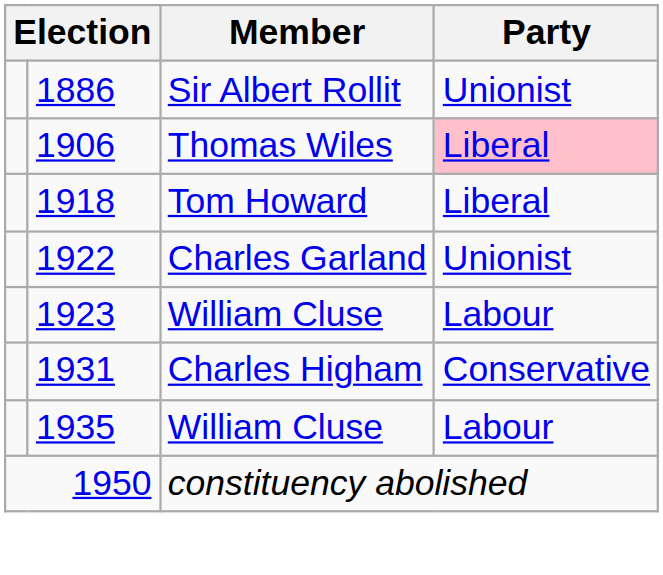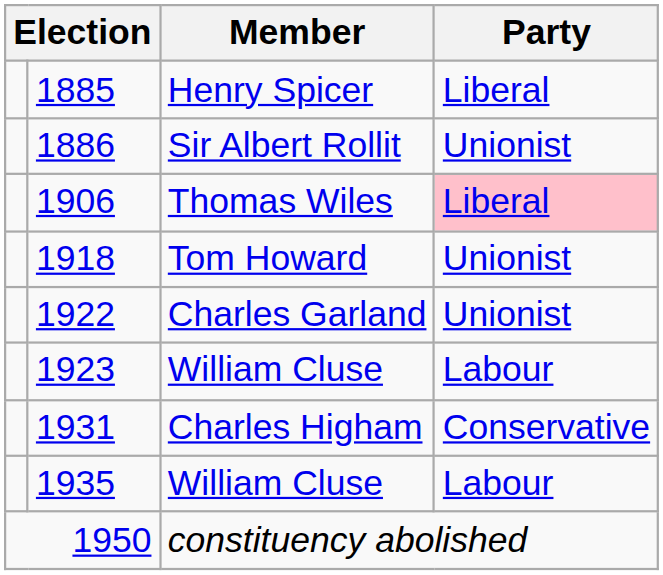+ row: (75, 88)
(496, 201) Liberal -> (507, 257) Unionist
